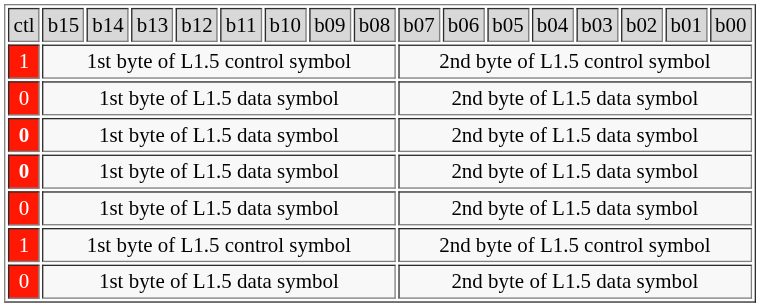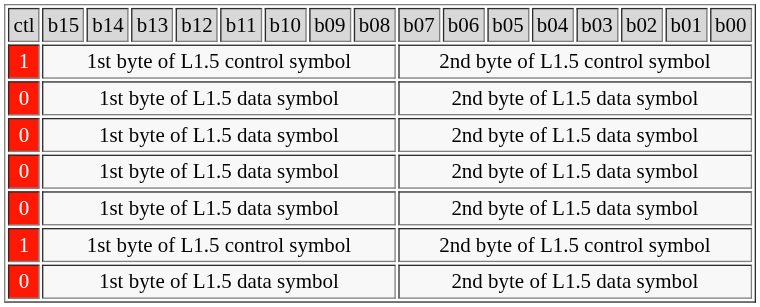(24, 134) bold -> (24, 134) normal
(24, 171) bold -> (24, 171) normal
